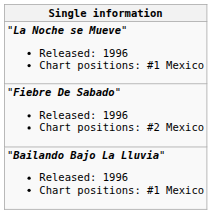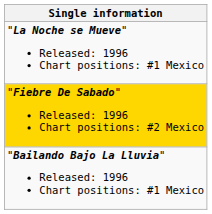(106, 110) no background -> (106, 110) gold background
